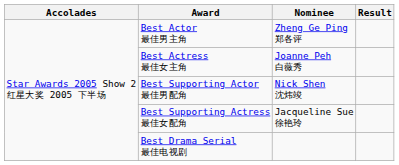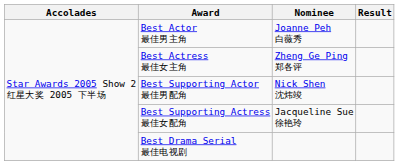(311, 33) Zheng Ge Ping 郑各评 -> (303, 33) Joanne Peh 白薇秀
(303, 61) Joanne Peh 白薇秀 -> (311, 61) Zheng Ge Ping 郑各评
